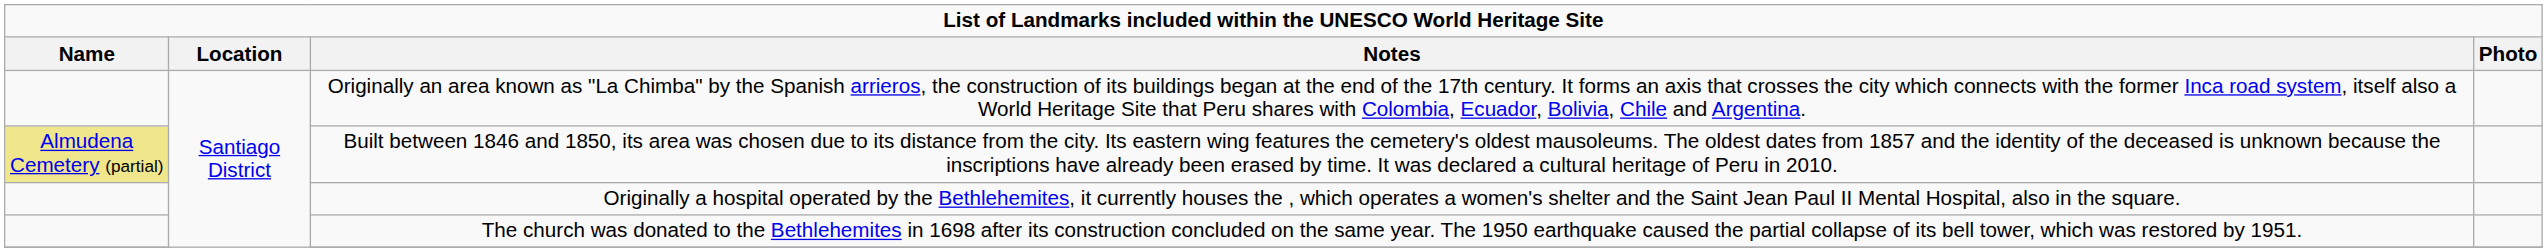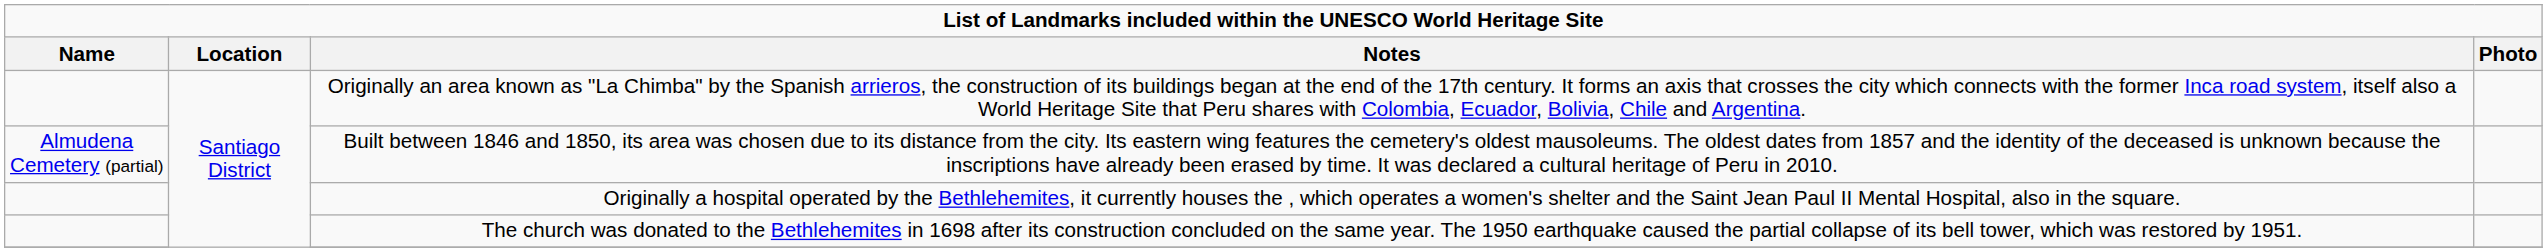(87, 153) khaki background -> (87, 153) no background
